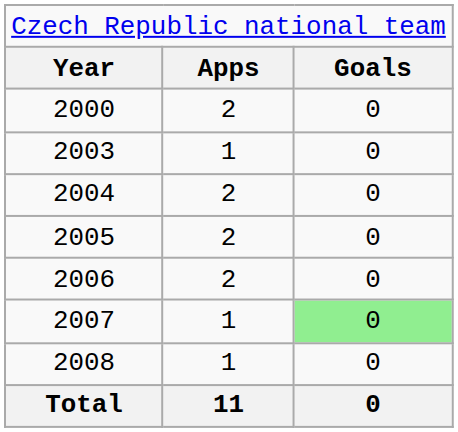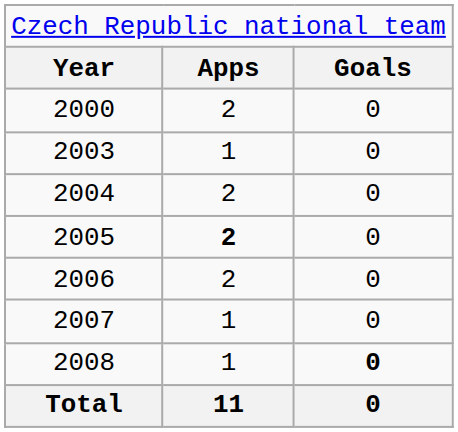(228, 237) normal -> (228, 237) bold
(373, 321) lightgreen background -> (373, 321) no background
(373, 363) normal -> (373, 363) bold
